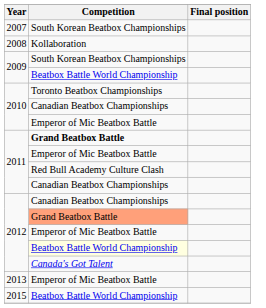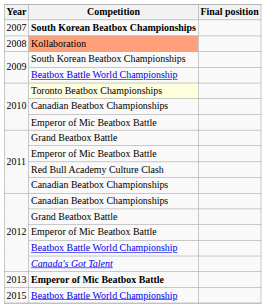(108, 28) normal -> (113, 28) bold
(59, 43) no background -> (59, 43) lightsalmon background
(97, 91) no background -> (97, 91) lightyellow background
(78, 138) bold -> (74, 138) normal
(74, 216) lightsalmon background -> (74, 216) no background
(104, 248) lightyellow background -> (104, 248) no background
(94, 279) normal -> (97, 279) bold
